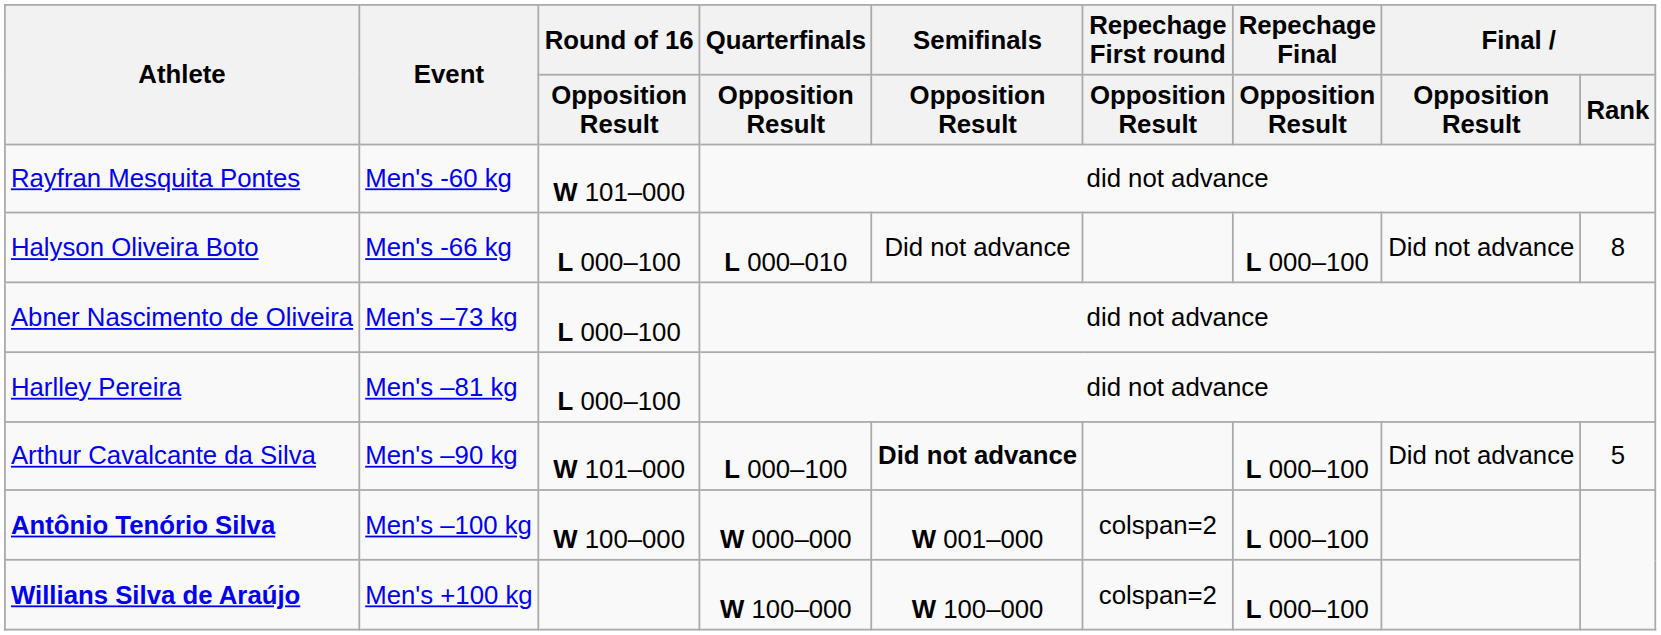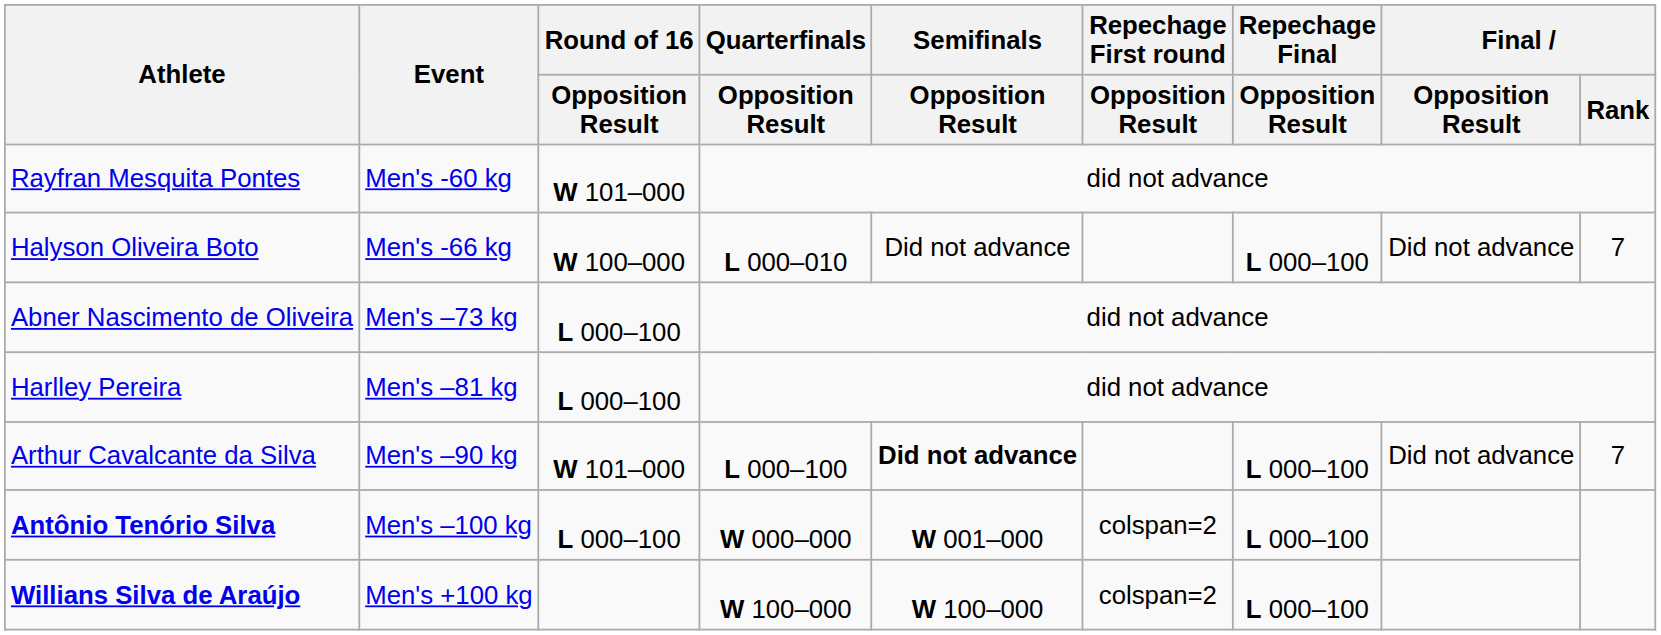(619, 262) L 000–100 -> (619, 262) W 100–000
(1618, 248) 8 -> (1618, 248) 7
(1618, 456) 5 -> (1618, 456) 7
(619, 540) W 100–000 -> (619, 540) L 000–100
